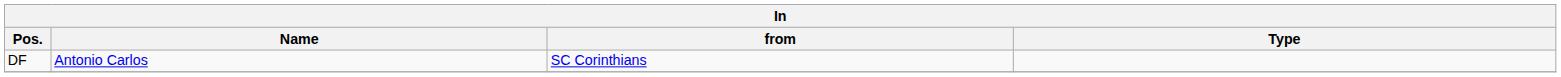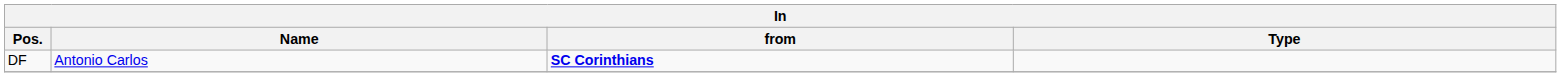(599, 61) normal -> (602, 61) bold
